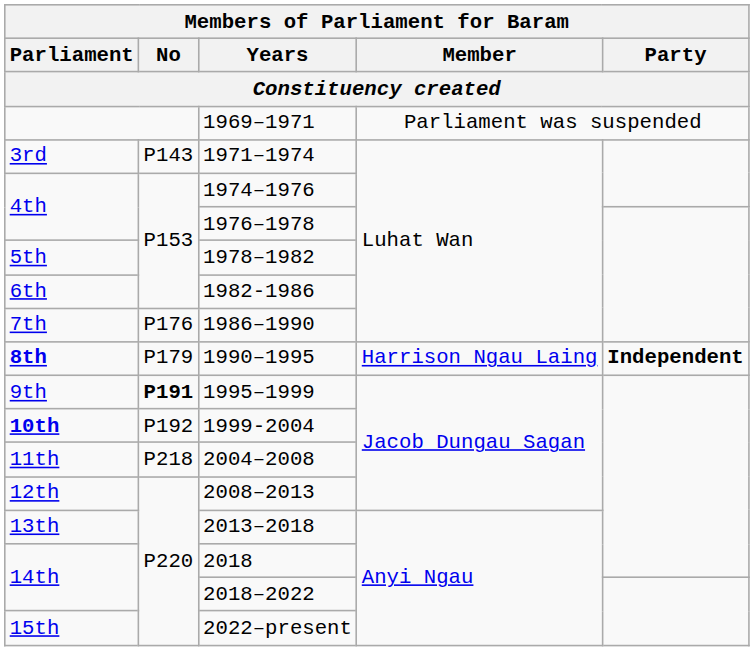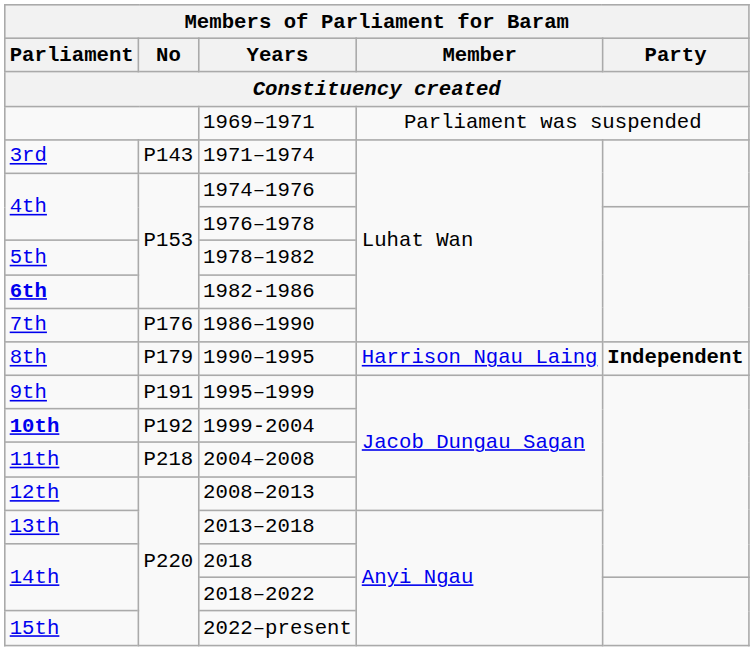(28, 291) normal -> (28, 291) bold
(28, 359) bold -> (28, 359) normal
(168, 392) bold -> (168, 392) normal
